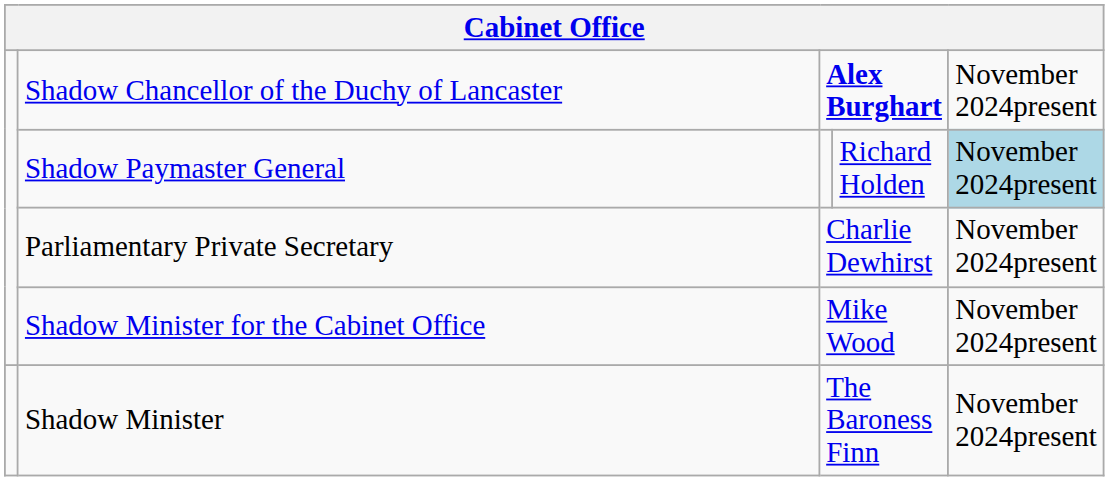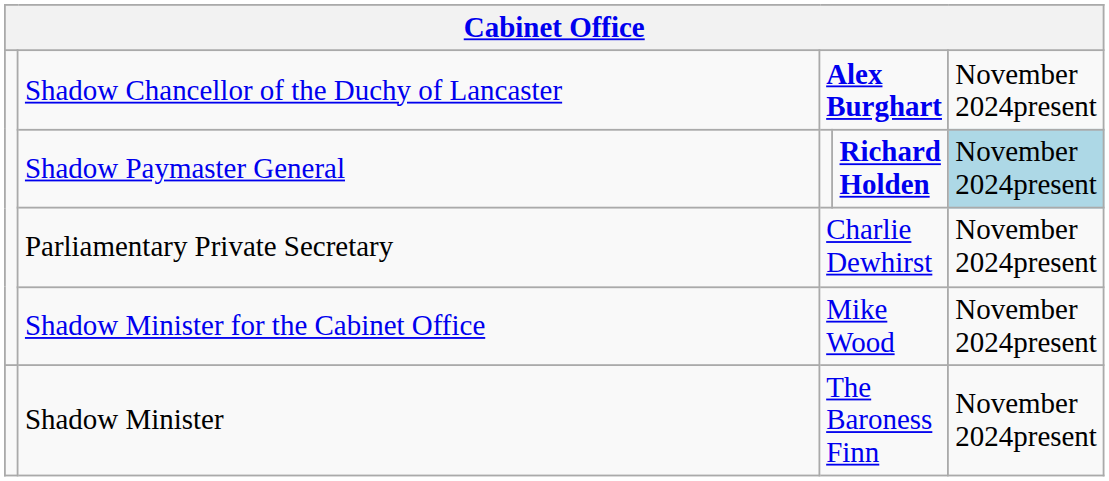(885, 168) normal -> (890, 168) bold
